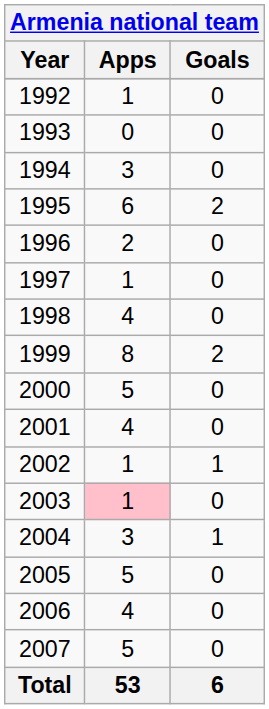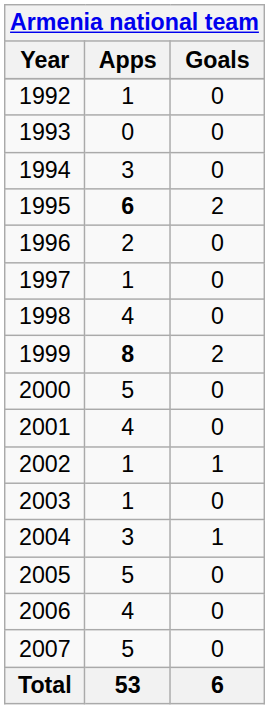(128, 206) normal -> (128, 206) bold
(128, 354) normal -> (128, 354) bold
(128, 501) pink background -> (128, 501) no background
